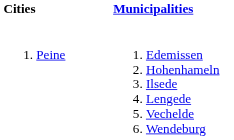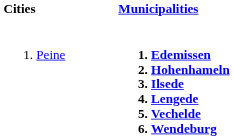(166, 92) normal -> (174, 92) bold
